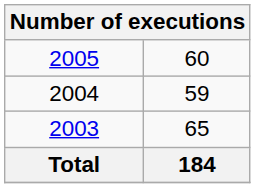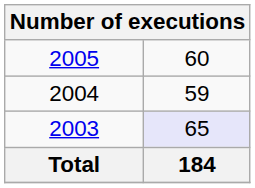(197, 128) no background -> (197, 128) lavender background
